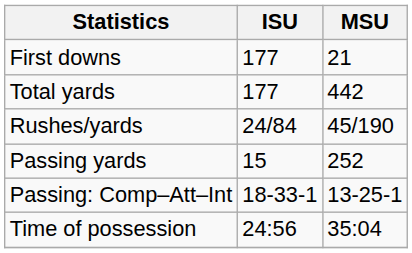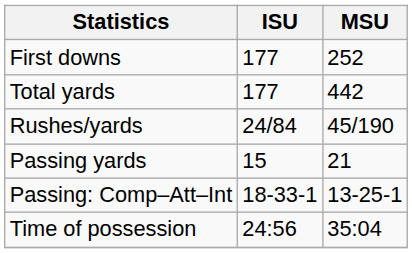(339, 57) 21 -> (345, 57) 252
(345, 160) 252 -> (339, 160) 21
